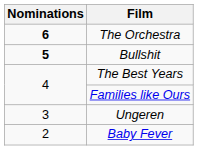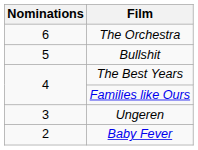(46, 34) bold -> (46, 34) normal
(46, 54) bold -> (46, 54) normal
